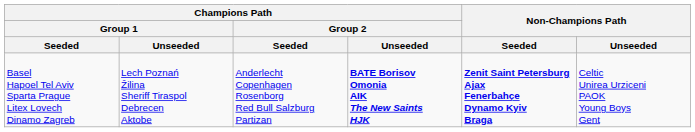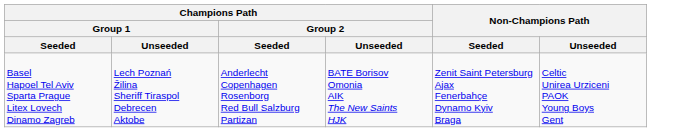(386, 96) bold -> (363, 96) normal
(517, 96) bold -> (484, 96) normal
